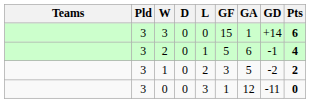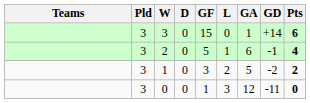columns swapped: (205, 13) <-> (226, 13)
